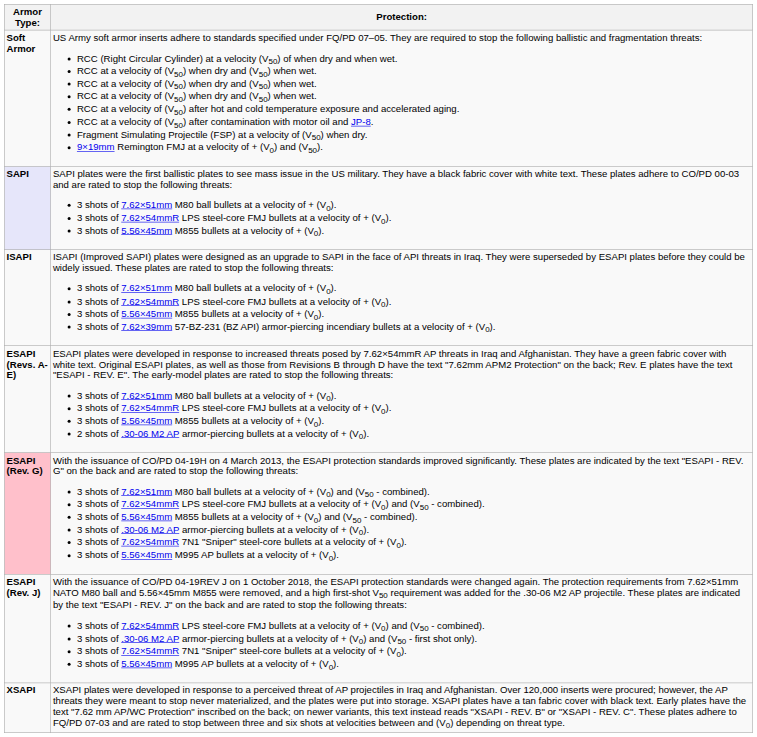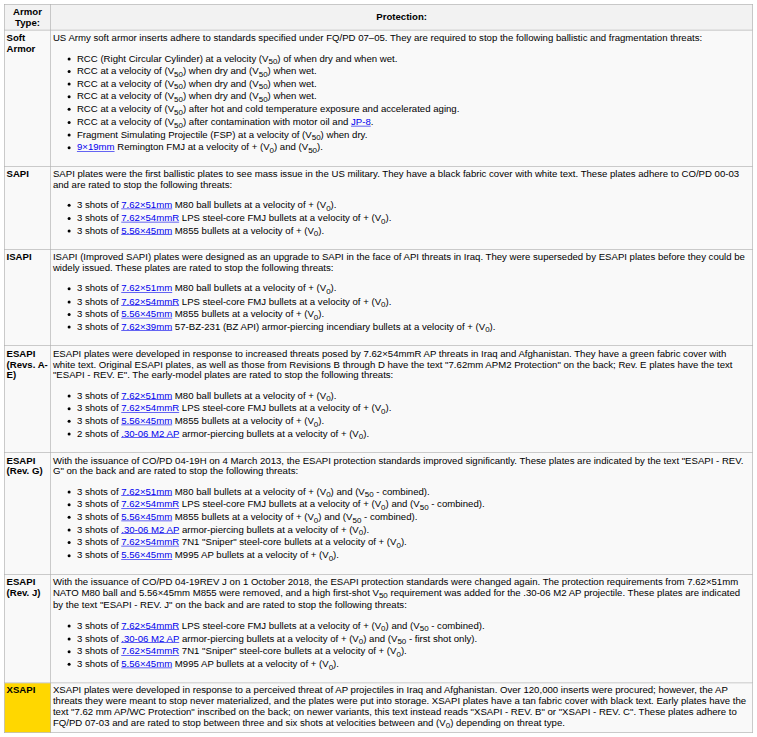(18, 174) lavender background -> (18, 174) no background
(25, 465) pink background -> (25, 465) no background
(21, 690) no background -> (21, 690) gold background
